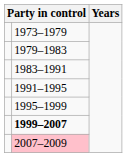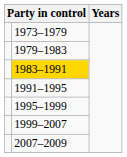(40, 69) no background -> (40, 69) gold background
(40, 124) bold -> (40, 124) normal
(40, 143) pink background -> (40, 143) no background
